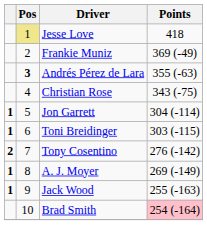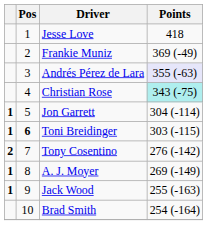(27, 34) khaki background -> (27, 34) no background
(27, 73) bold -> (27, 73) normal
(175, 73) no background -> (175, 73) lavender background
(175, 92) no background -> (175, 92) paleturquoise background
(27, 131) normal -> (27, 131) bold
(175, 209) pink background -> (175, 209) no background
